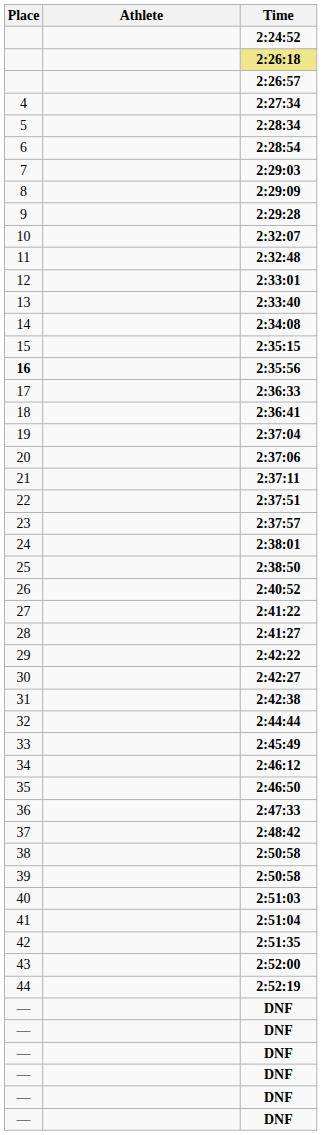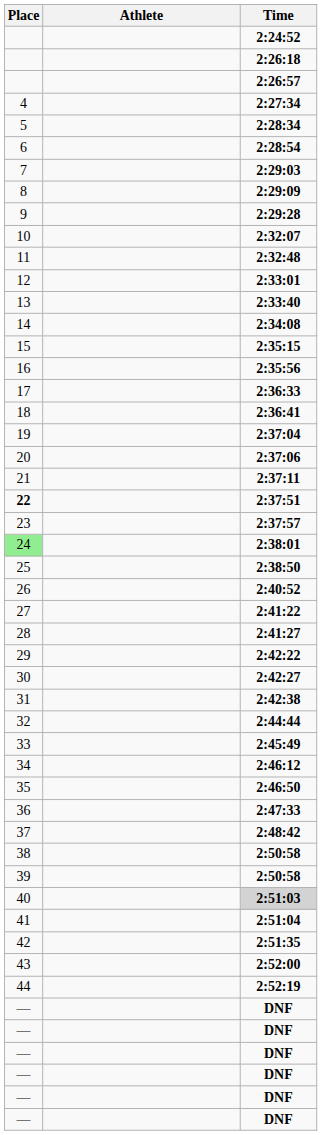(278, 59) khaki background -> (278, 59) no background
(23, 368) bold -> (23, 368) normal
(23, 501) normal -> (23, 501) bold
(23, 545) no background -> (23, 545) lightgreen background
(278, 898) no background -> (278, 898) lightgrey background
